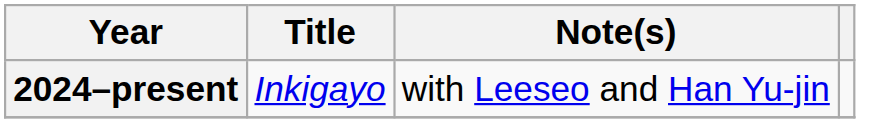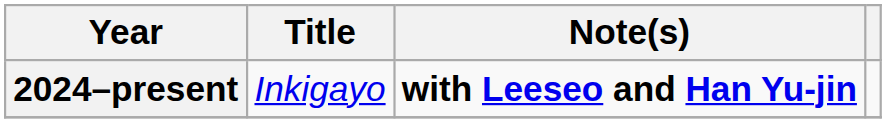(616, 88) normal -> (629, 88) bold
